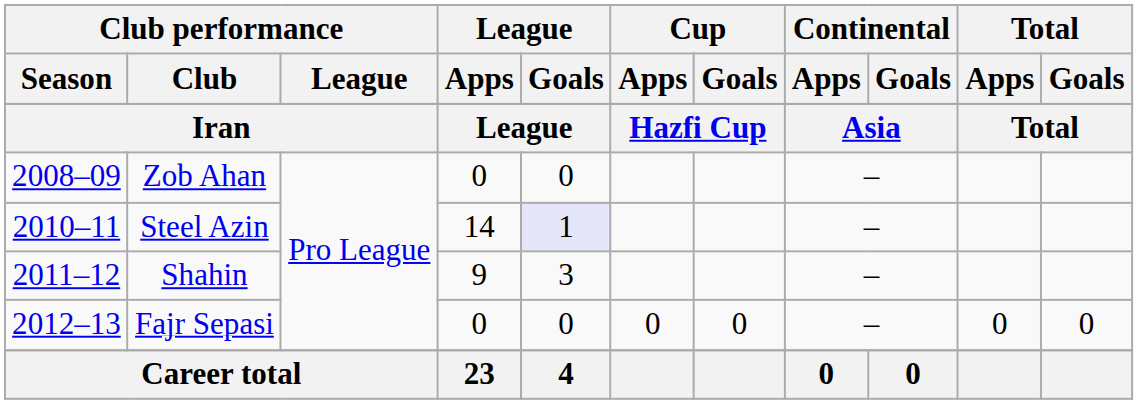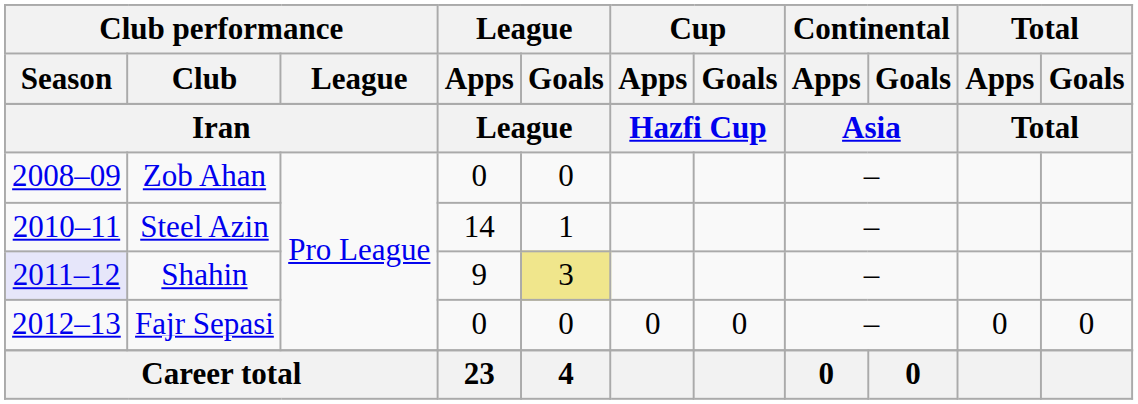(566, 226) lavender background -> (566, 226) no background
(66, 275) no background -> (66, 275) lavender background
(566, 275) no background -> (566, 275) khaki background
